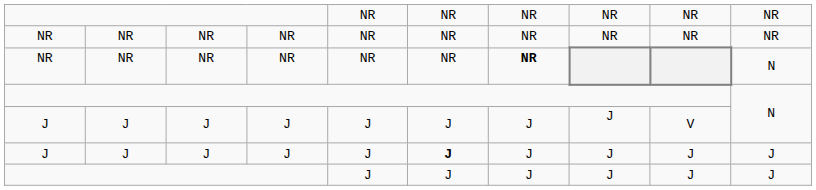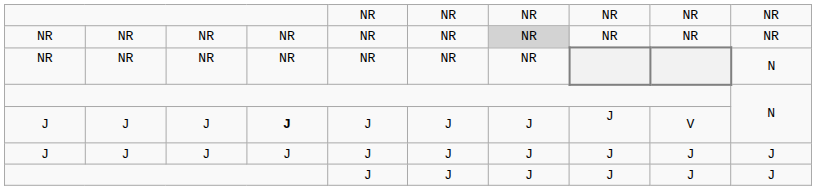(529, 37) no background -> (529, 37) lightgrey background
(529, 59) bold -> (529, 59) normal
(287, 125) normal -> (287, 125) bold
(448, 154) bold -> (448, 154) normal
